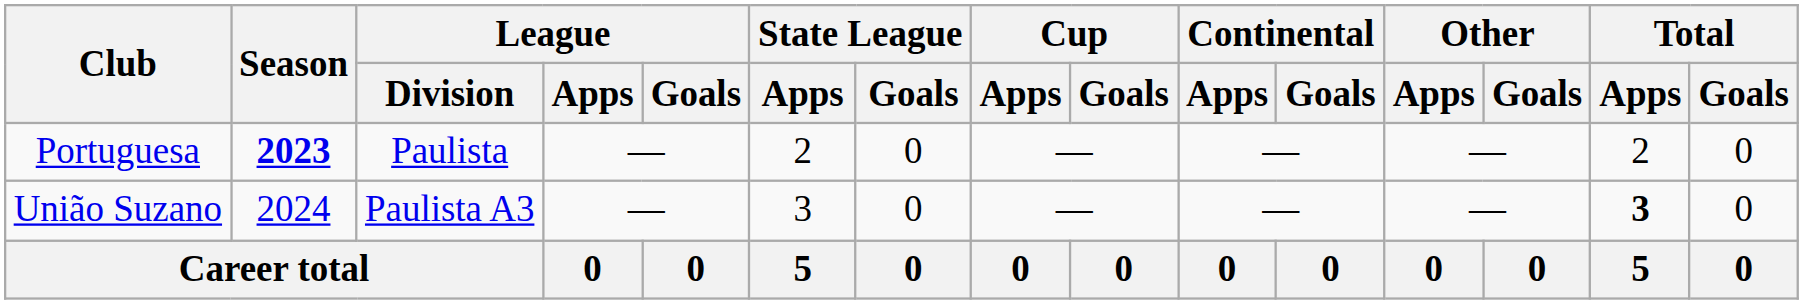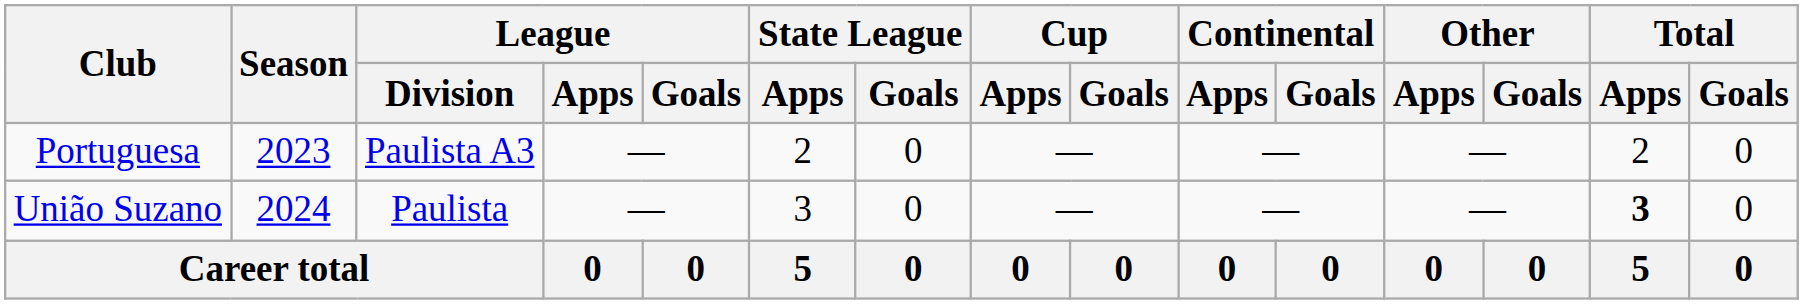(294, 151) bold -> (294, 151) normal
(450, 151) Paulista -> (450, 151) Paulista A3
(450, 209) Paulista A3 -> (450, 209) Paulista
